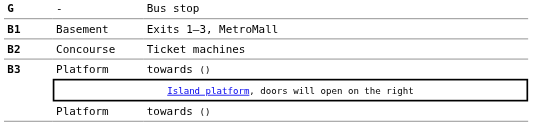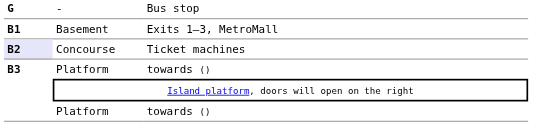(14, 49) no background -> (14, 49) lavender background
